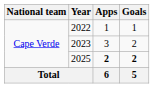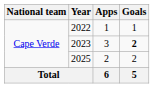(134, 43) normal -> (134, 43) bold
(106, 59) bold -> (106, 59) normal
(134, 59) bold -> (134, 59) normal
